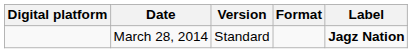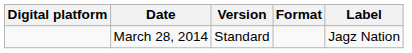(366, 36) bold -> (364, 36) normal
